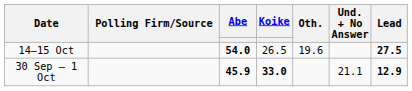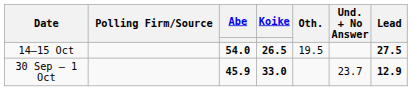(274, 50) normal -> (274, 50) bold
(311, 50) 19.6 -> (311, 50) 19.5
(350, 72) 21.1 -> (350, 72) 23.7
